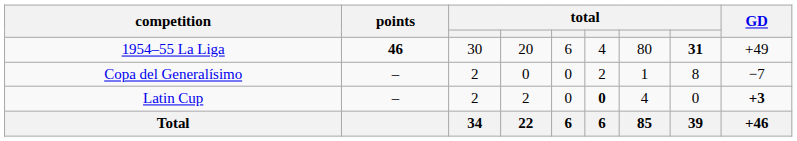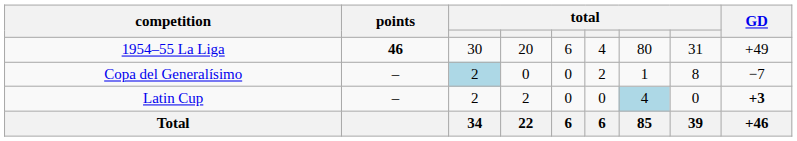(696, 49) bold -> (696, 49) normal
(475, 74) no background -> (475, 74) lightblue background
(602, 98) bold -> (602, 98) normal
(644, 98) no background -> (644, 98) lightblue background
